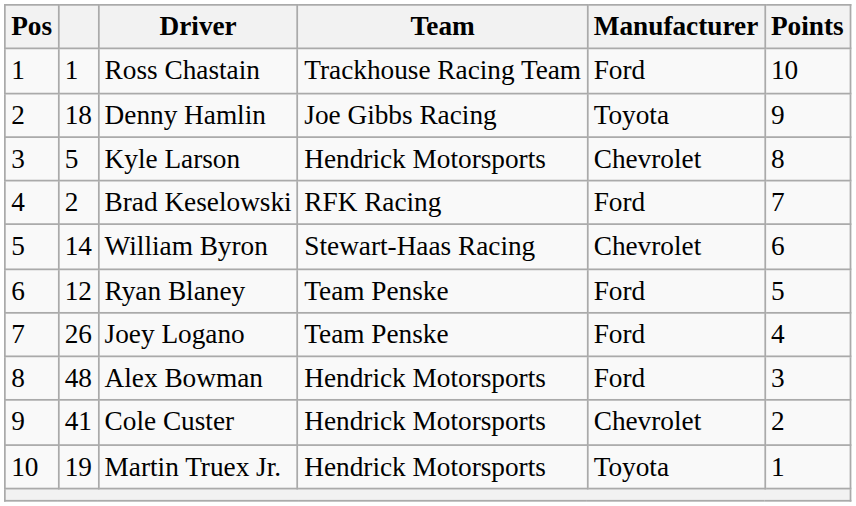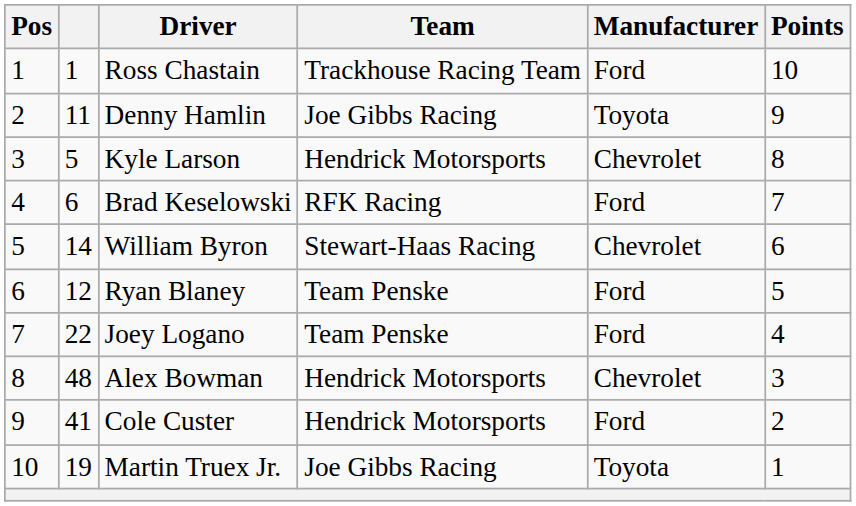(78, 114) 18 -> (78, 114) 11
(72, 201) 2 -> (72, 201) 6
(78, 333) 26 -> (78, 333) 22
(619, 377) Ford -> (647, 377) Chevrolet
(647, 421) Chevrolet -> (619, 421) Ford
(425, 465) Hendrick Motorsports -> (400, 465) Joe Gibbs Racing
